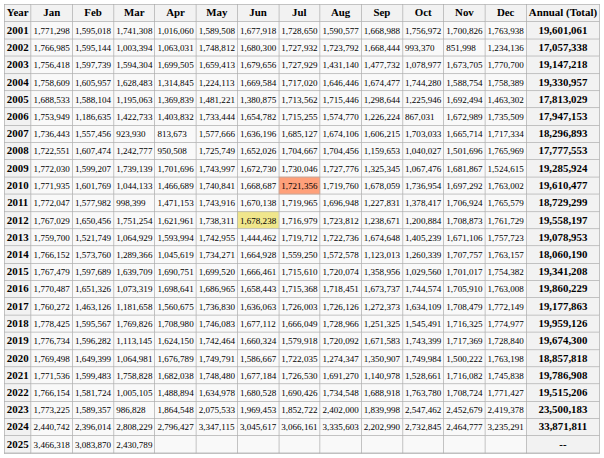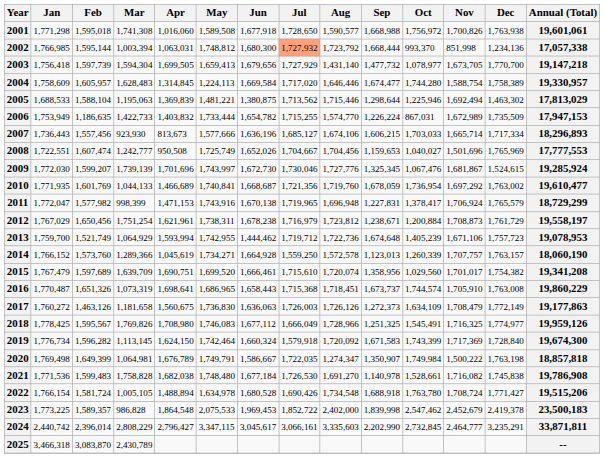(299, 48) no background -> (299, 48) lightsalmon background
(299, 186) lightsalmon background -> (299, 186) no background
(258, 220) khaki background -> (258, 220) no background
